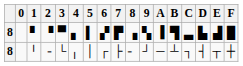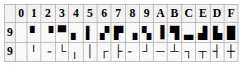columns swapped: (203, 13) <-> (217, 13)
(10, 32) 8 -> (10, 32) 9
(10, 51) 8 -> (10, 51) 9
